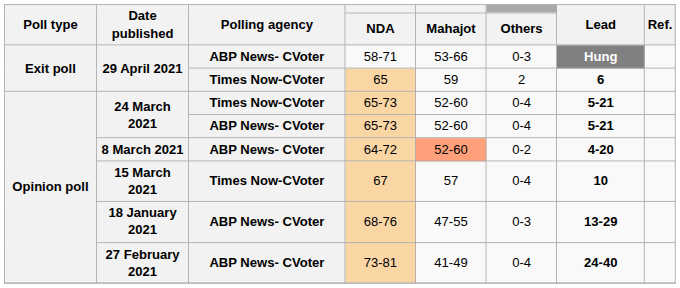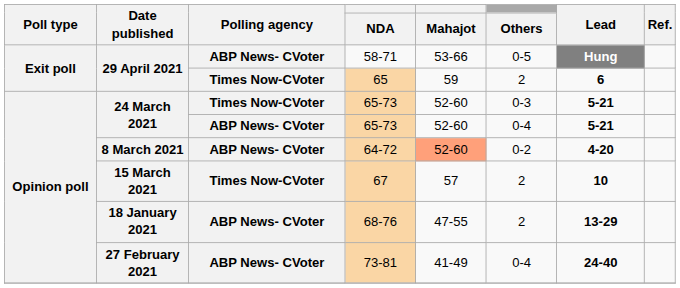(522, 56) 0-3 -> (522, 56) 0-5
(522, 103) 0-4 -> (522, 103) 0-3
(522, 181) 0-4 -> (522, 181) 2
(522, 222) 0-3 -> (522, 222) 2
